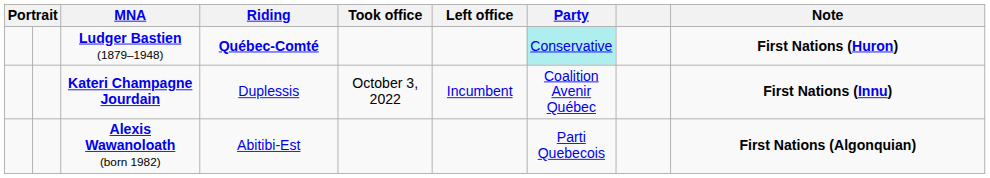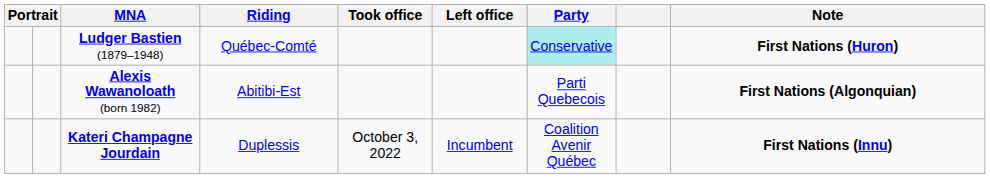(269, 45) bold -> (269, 45) normal
rows swapped: (130, 146) <-> (130, 92)
